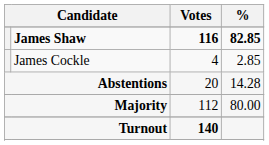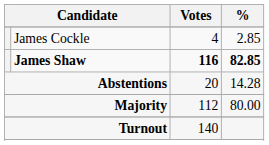rows swapped: (50, 38) <-> (52, 61)
(208, 128) bold -> (208, 128) normal
